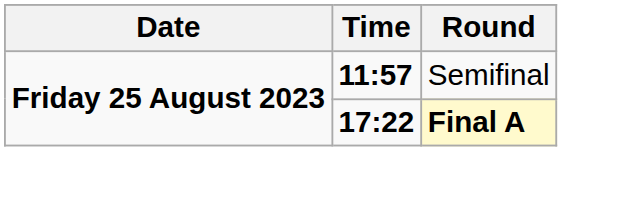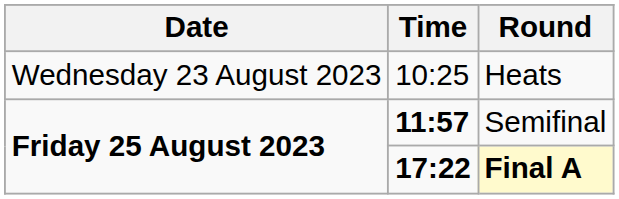+ row: (523, 74)
